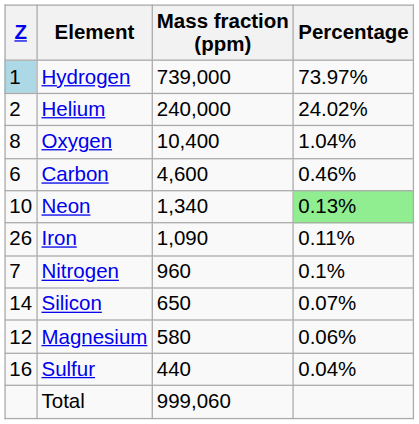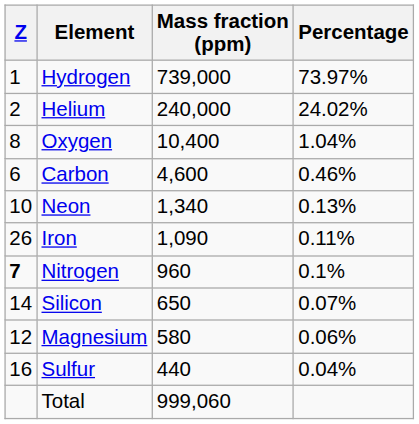(15, 76) lightblue background -> (15, 76) no background
(327, 206) lightgreen background -> (327, 206) no background
(15, 271) normal -> (15, 271) bold
